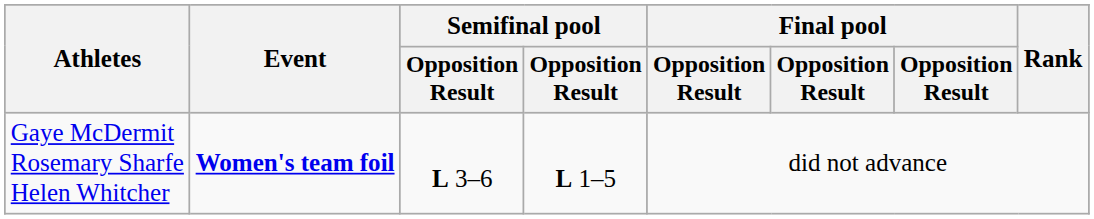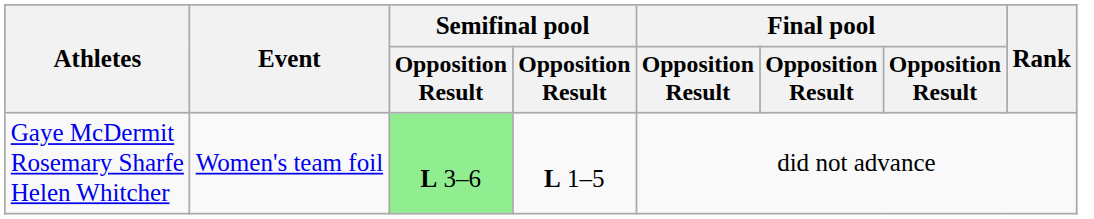(295, 163) bold -> (289, 163) normal
(462, 178) no background -> (451, 178) lightgreen background
